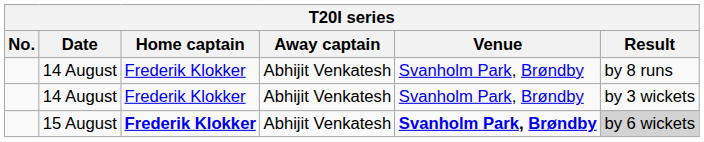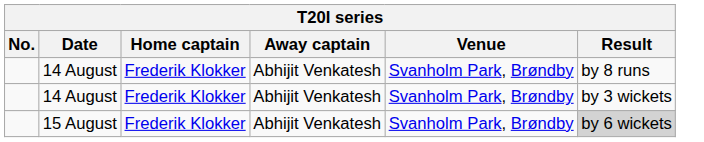(190, 123) bold -> (185, 123) normal
(498, 123) bold -> (481, 123) normal
